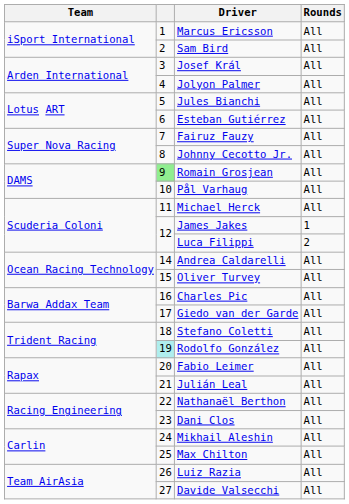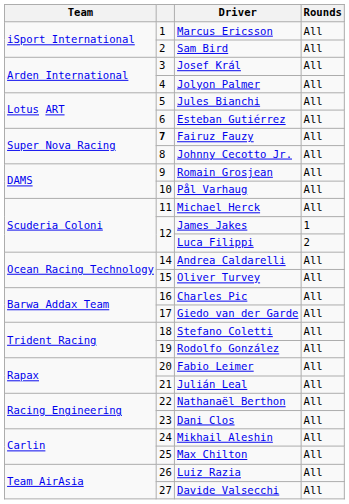(162, 137) normal -> (162, 137) bold
(162, 172) lightgreen background -> (162, 172) no background
(166, 349) paleturquoise background -> (166, 349) no background
